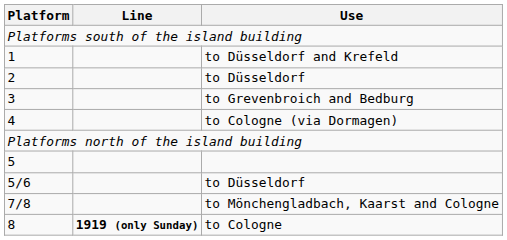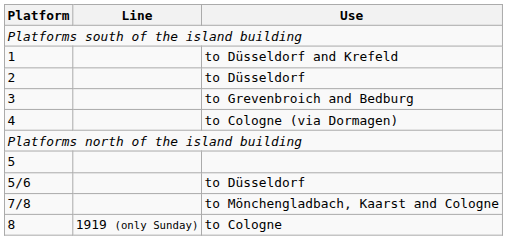(137, 225) bold -> (137, 225) normal
